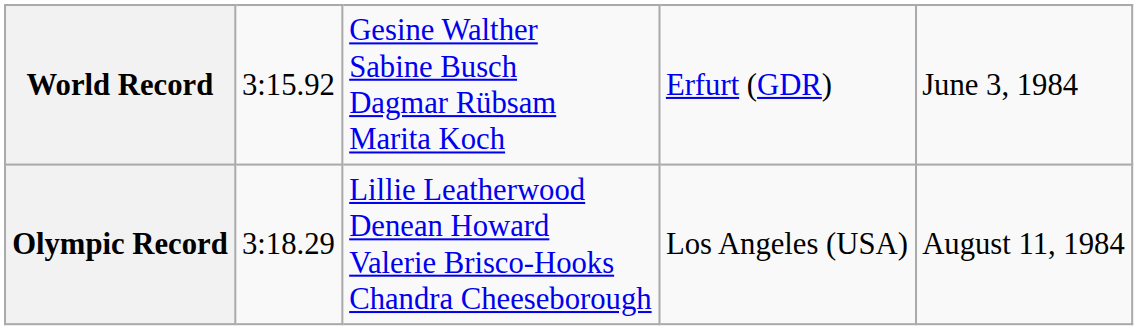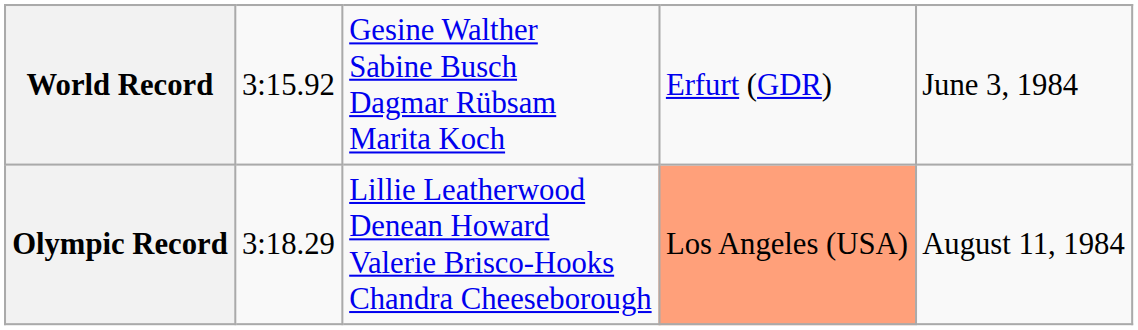(787, 244) no background -> (787, 244) lightsalmon background
